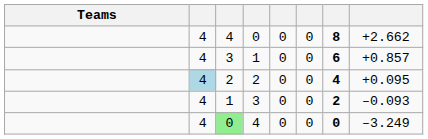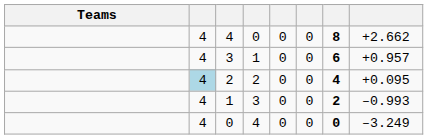(386, 59) +0.857 -> (386, 59) +0.957
(386, 102) –0.093 -> (386, 102) –0.993
(229, 123) lightgreen background -> (229, 123) no background
